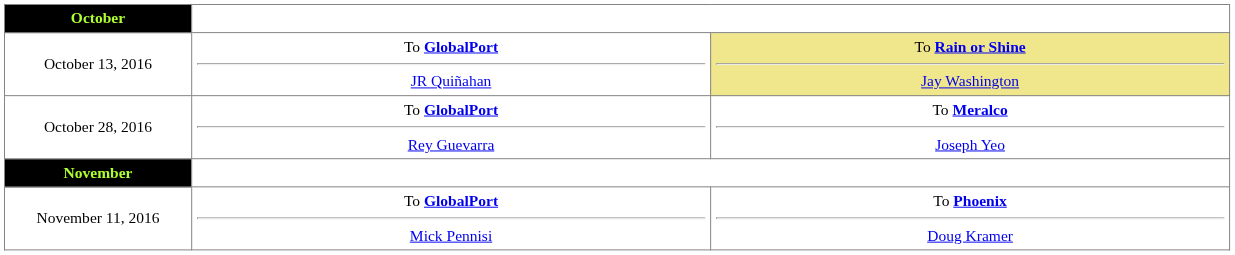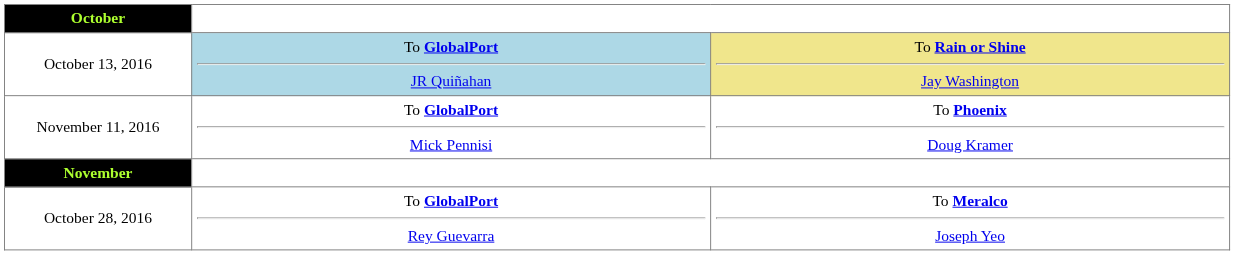(451, 64) no background -> (451, 64) lightblue background
rows swapped: (98, 127) <-> (98, 218)
